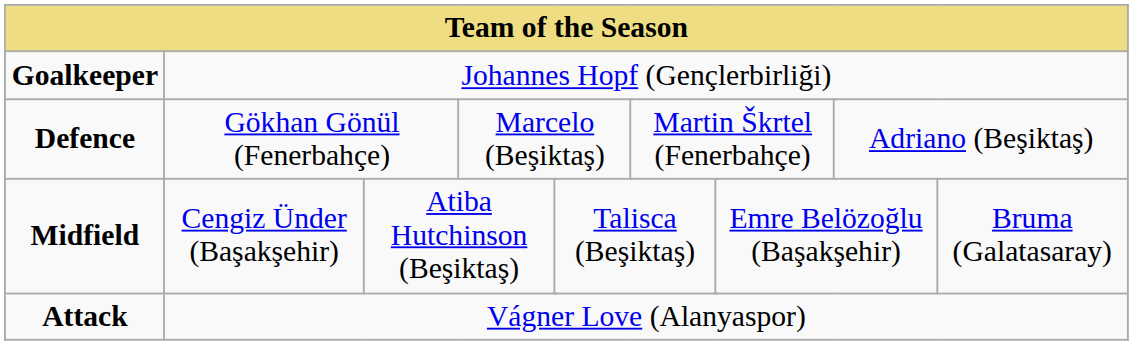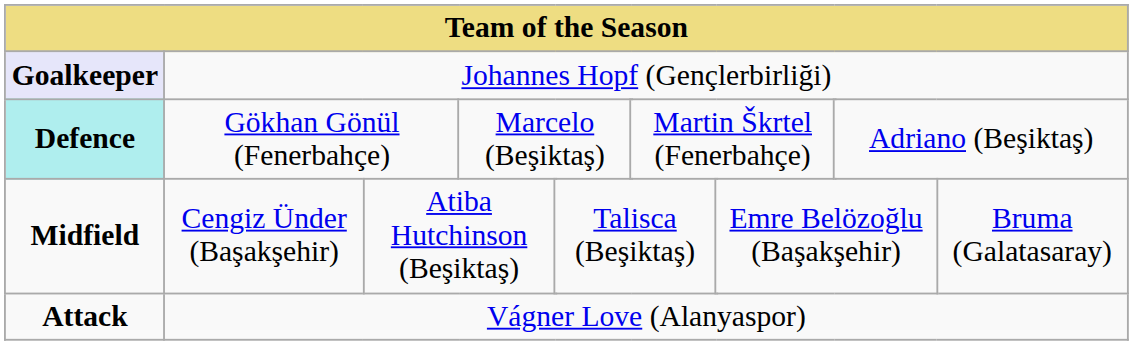(85, 74) no background -> (85, 74) lavender background
(85, 138) no background -> (85, 138) paleturquoise background
